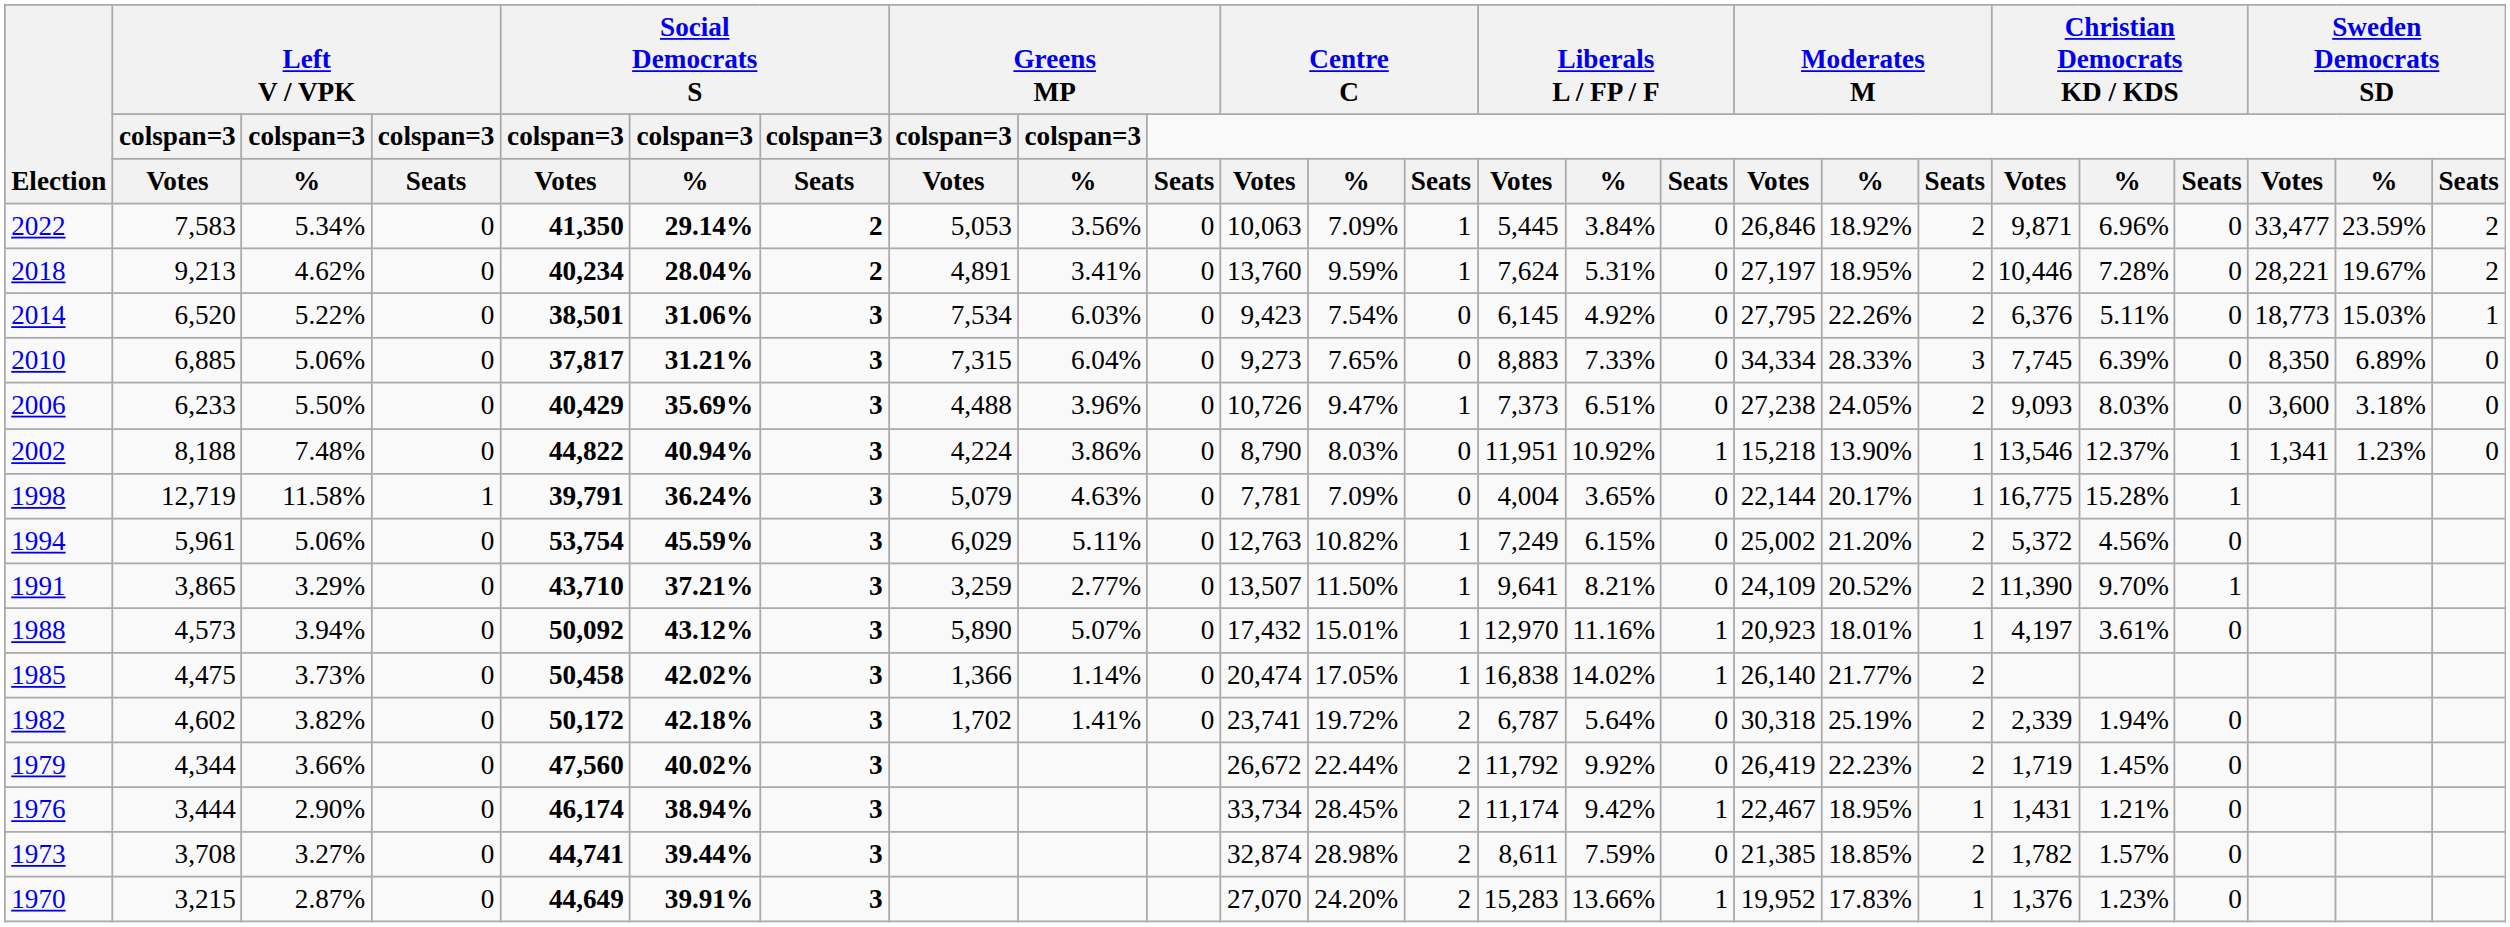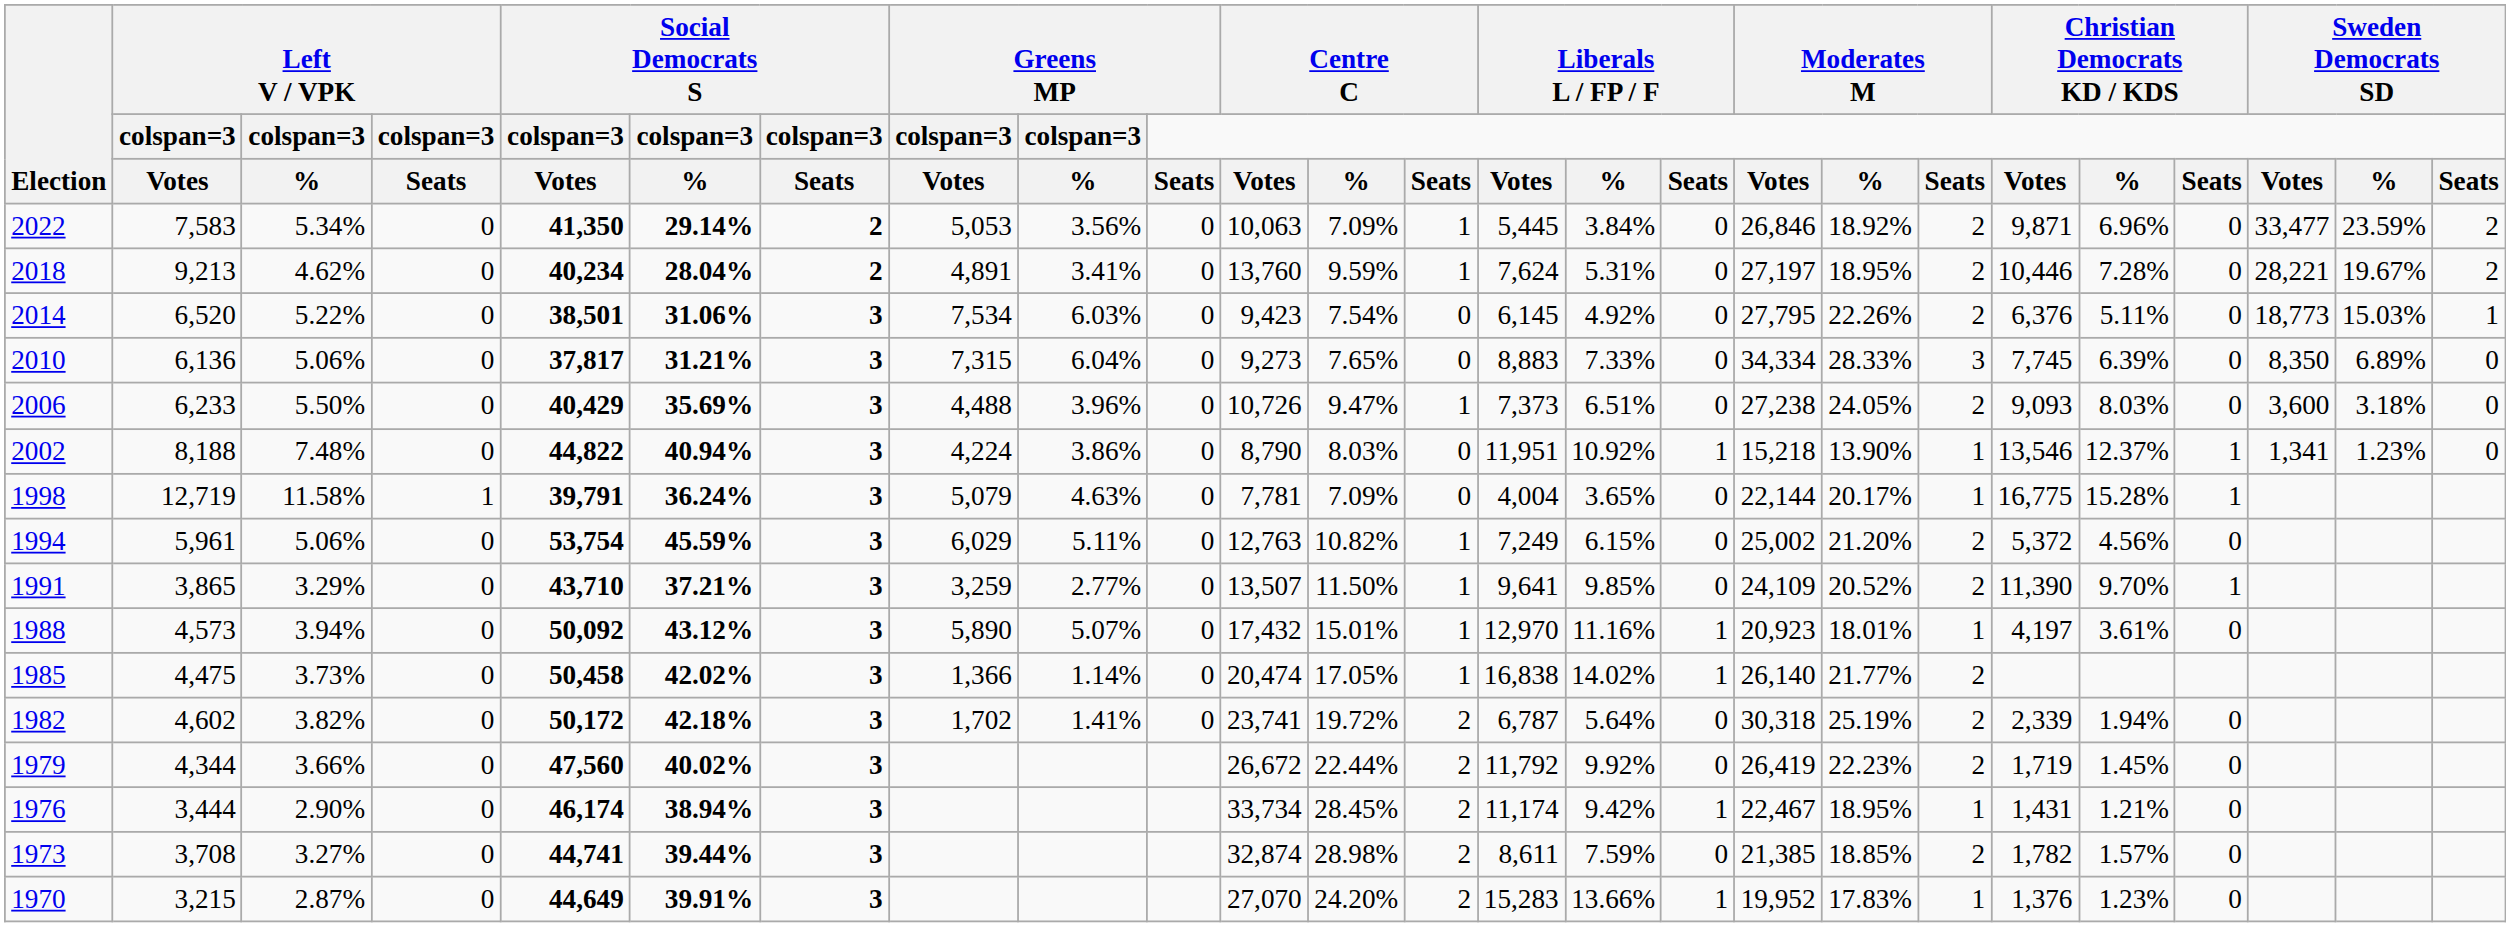(205, 360) 6,885 -> (205, 360) 6,136
(1620, 585) 8.21% -> (1620, 585) 9.85%
